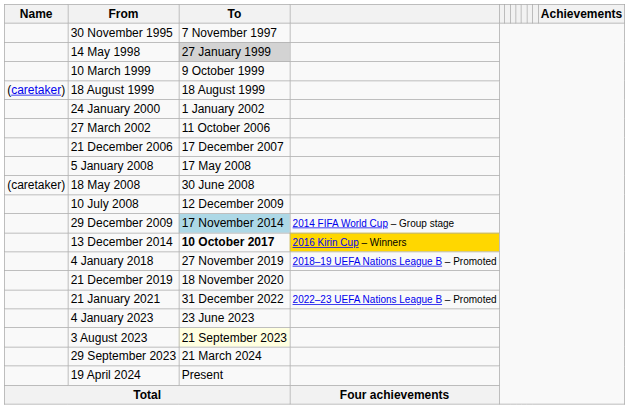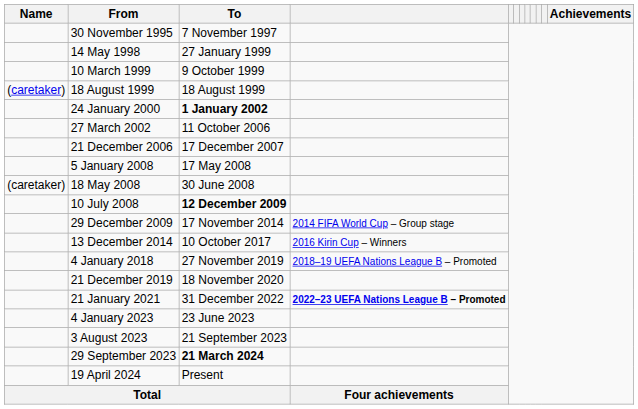(226, 52) lightgrey background -> (226, 52) no background
(223, 109) normal -> (225, 109) bold
(233, 204) normal -> (234, 204) bold
(233, 223) lightblue background -> (233, 223) no background
(228, 242) bold -> (226, 242) normal
(350, 243) gold background -> (350, 243) no background
(395, 300) normal -> (399, 299) bold
(234, 337) lightyellow background -> (234, 337) no background
(222, 356) normal -> (223, 356) bold
